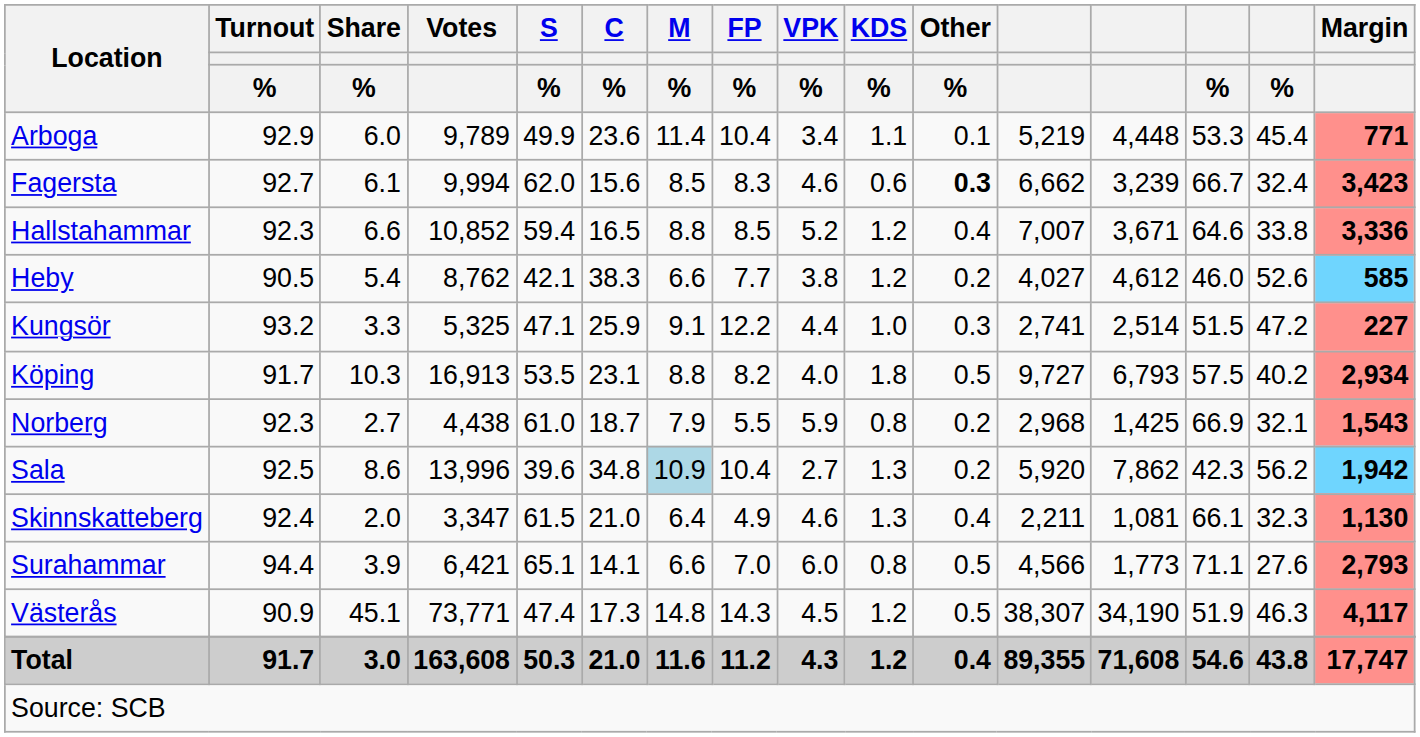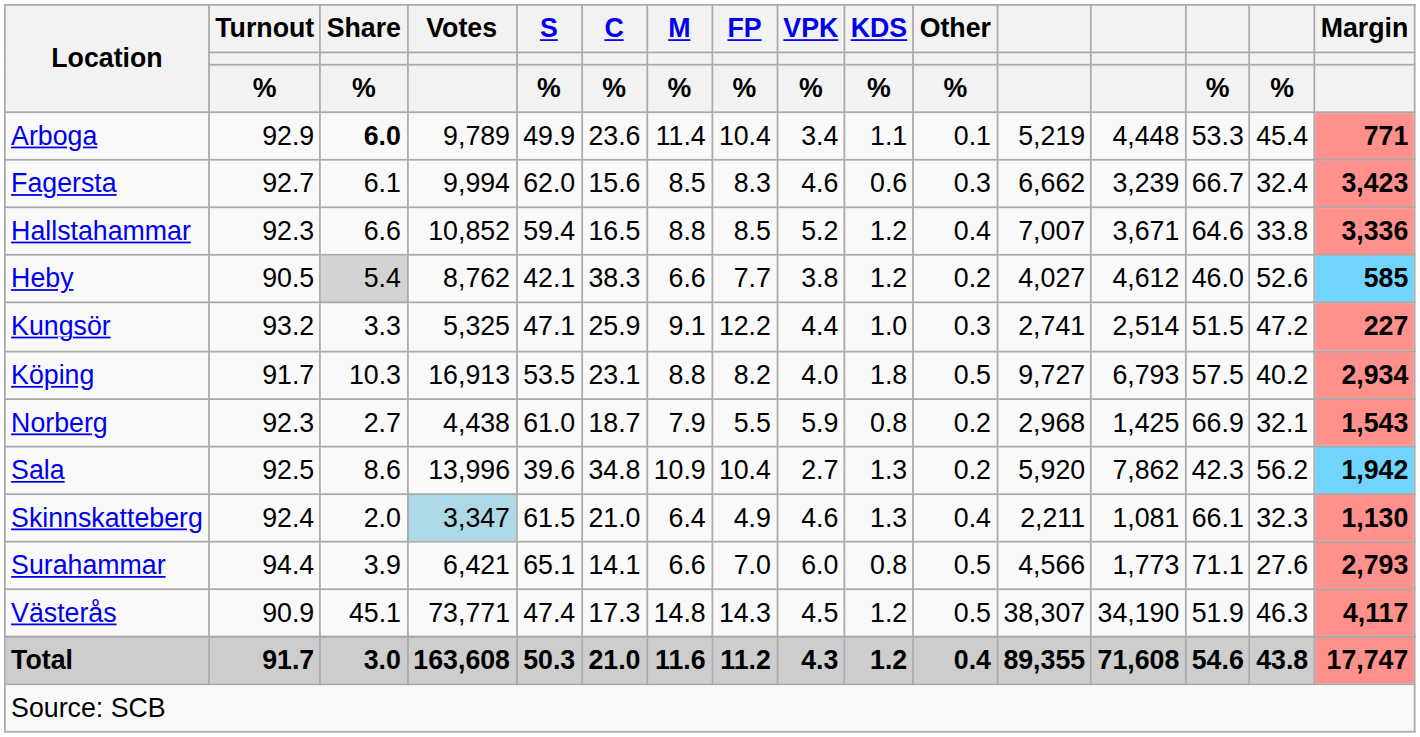(382, 136) normal -> (382, 136) bold
(972, 183) bold -> (972, 183) normal
(382, 279) no background -> (382, 279) lightgrey background
(680, 469) lightblue background -> (680, 469) no background
(477, 517) no background -> (477, 517) lightblue background
